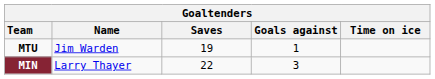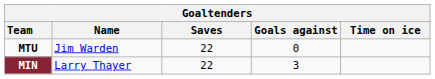(207, 48) 19 -> (207, 48) 22
(296, 48) 1 -> (296, 48) 0
